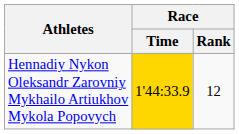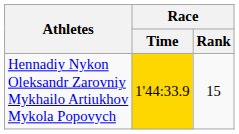(214, 91) 12 -> (214, 91) 15
